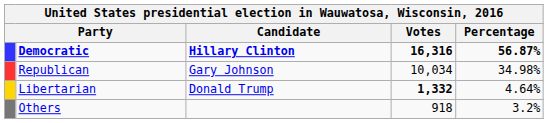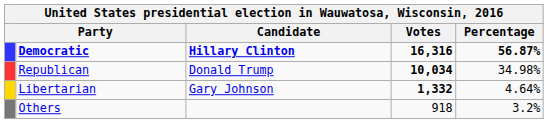(231, 71) Gary Johnson -> (231, 71) Donald Trump
(431, 71) normal -> (431, 71) bold
(231, 90) Donald Trump -> (231, 90) Gary Johnson
